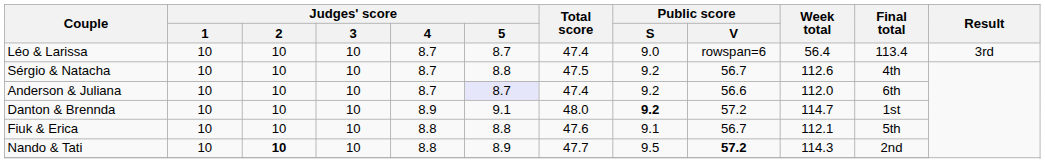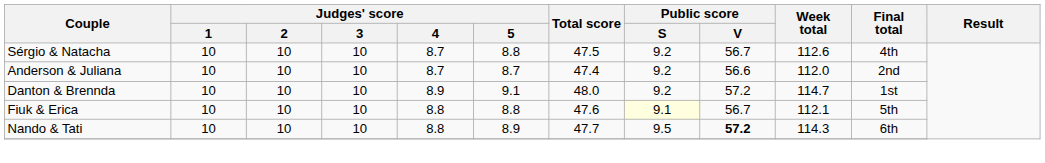- row: (48, 52)
(502, 90) lavender background -> (511, 71) no background
(892, 90) 6th -> (889, 71) 2nd
(650, 109) bold -> (662, 90) normal
(650, 129) no background -> (662, 109) lightyellow background
(279, 148) bold -> (284, 129) normal
(892, 148) 2nd -> (889, 129) 6th
